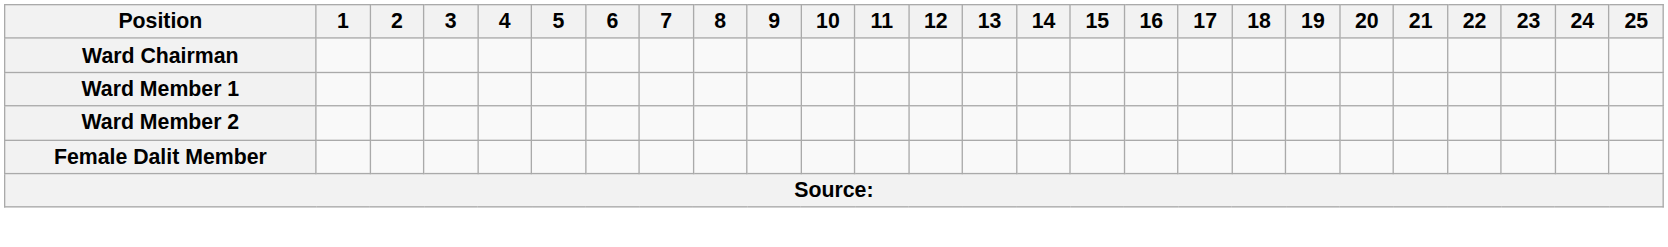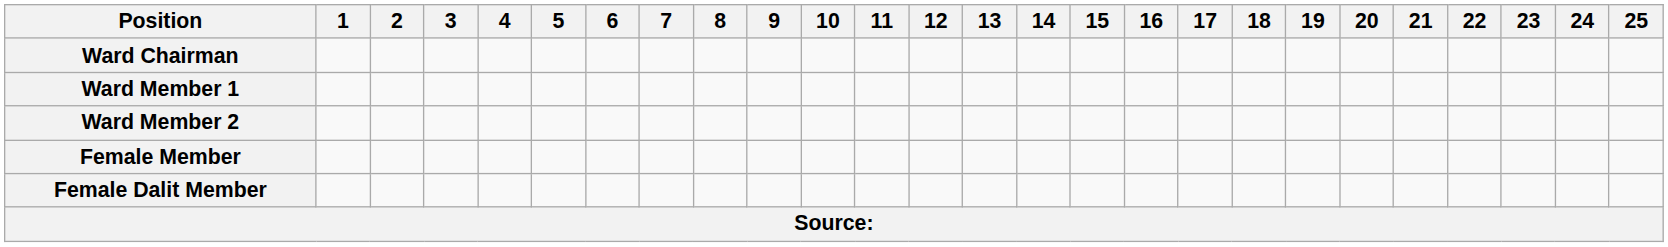+ row: (160, 156)
